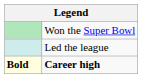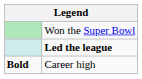(77, 47) normal -> (78, 47) bold
(18, 64) lightyellow background -> (18, 64) no background
(72, 64) bold -> (70, 64) normal
